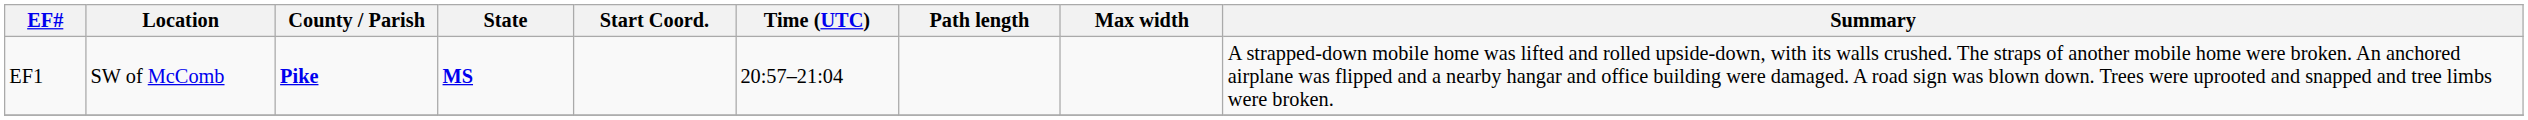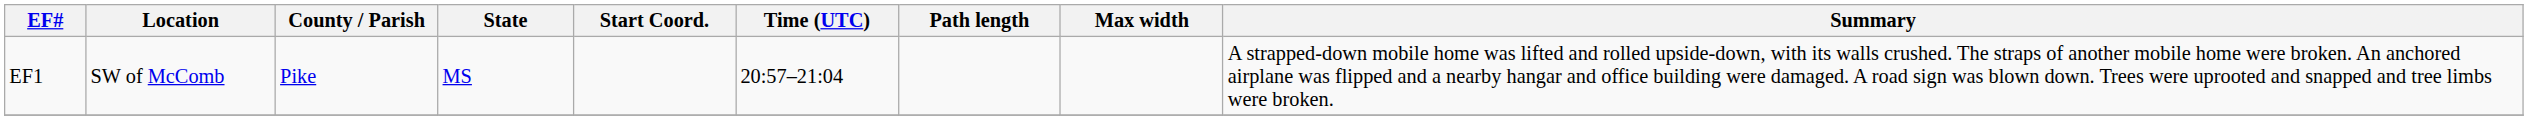(299, 75) bold -> (298, 75) normal
(458, 75) bold -> (457, 75) normal
